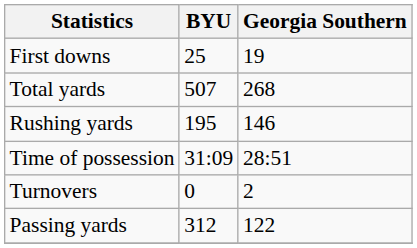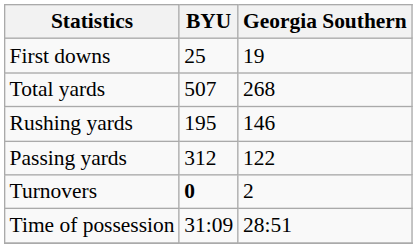rows swapped: (68, 225) <-> (92, 157)
(190, 191) normal -> (190, 191) bold
